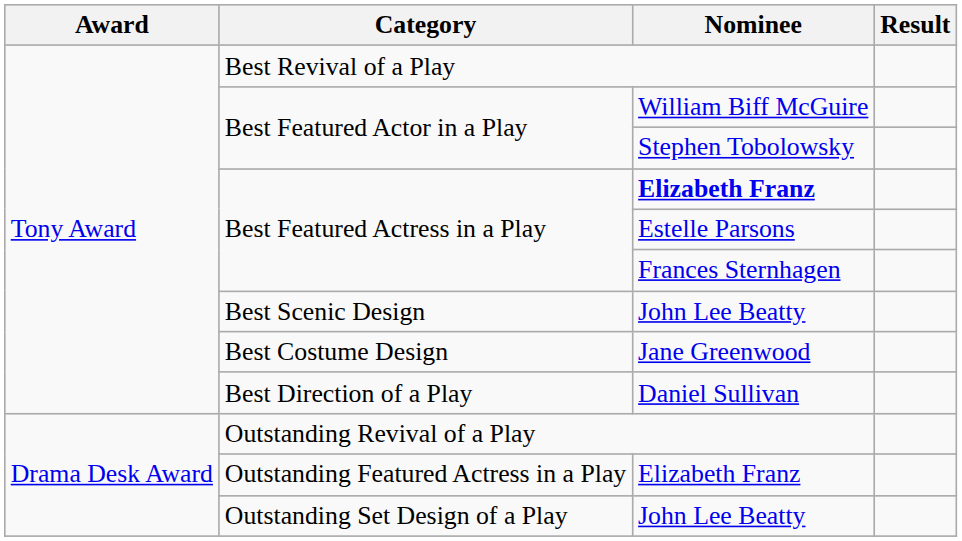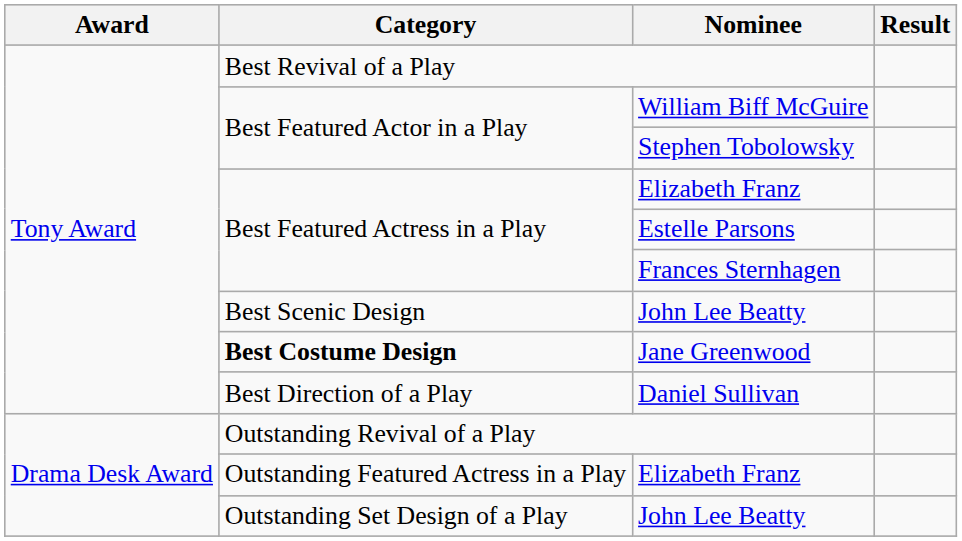(726, 188) bold -> (719, 188) normal
(336, 351) normal -> (341, 351) bold
